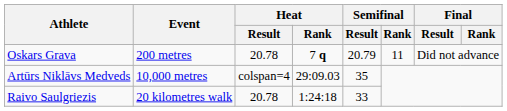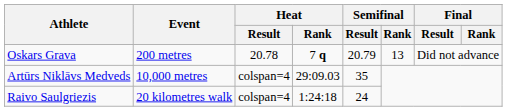(397, 55) 11 -> (397, 55) 13
(264, 96) 20.78 -> (264, 96) colspan=4
(362, 96) 33 -> (362, 96) 24
